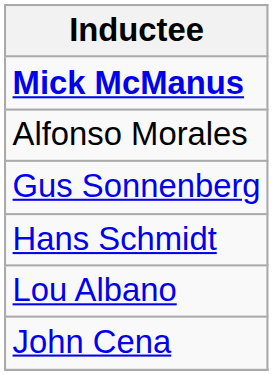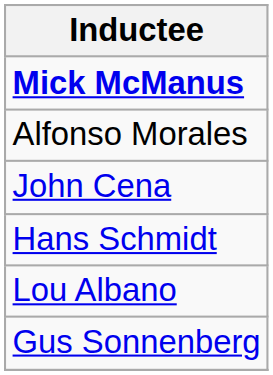(137, 186) Gus Sonnenberg -> (92, 186) John Cena
(92, 342) John Cena -> (137, 342) Gus Sonnenberg
